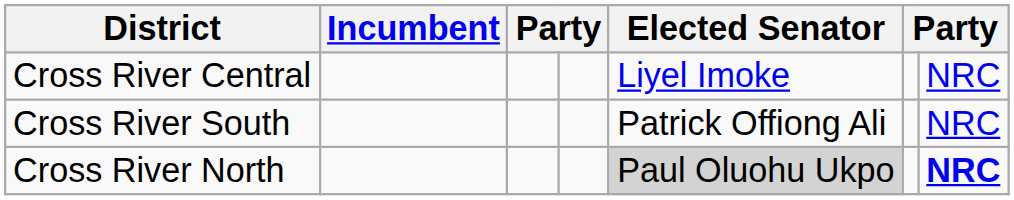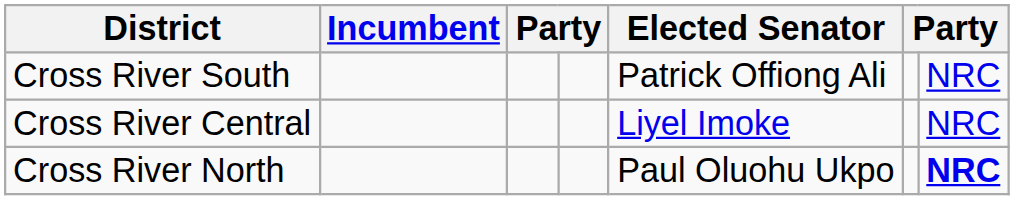rows swapped: (152, 123) <-> (162, 75)
(756, 170) lightgrey background -> (756, 170) no background
